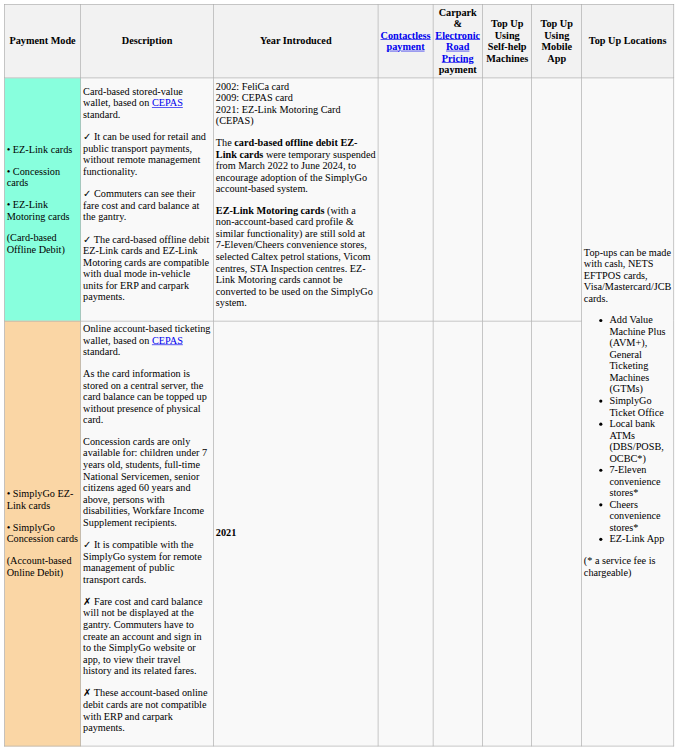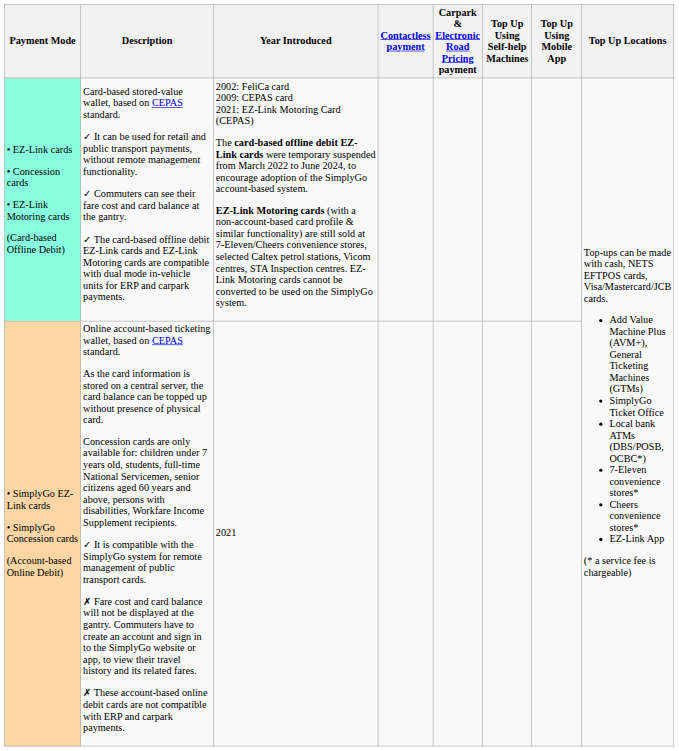(226, 533) bold -> (226, 533) normal
